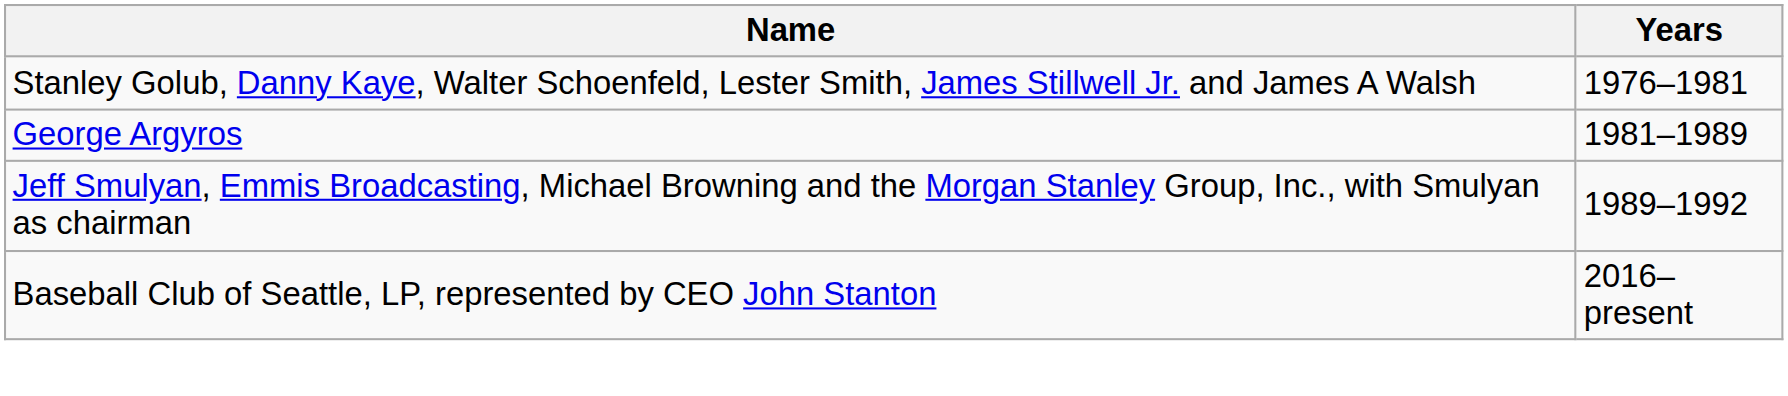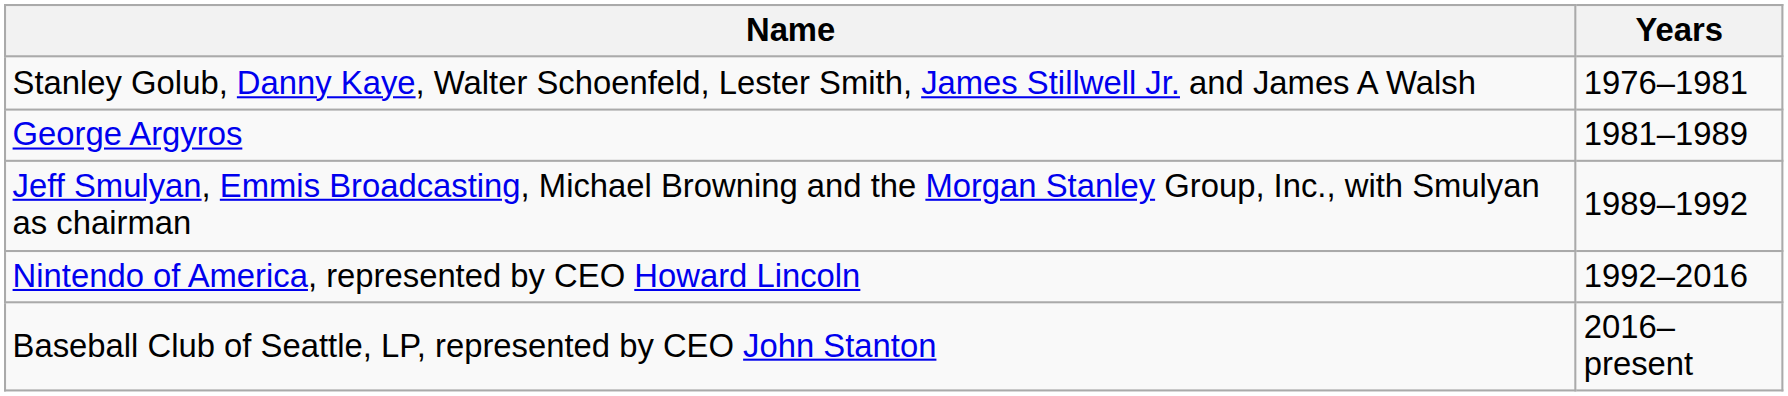+ row: (436, 275)
